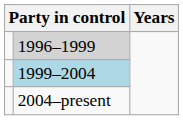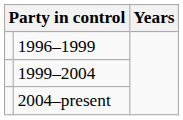(57, 45) lightgrey background -> (57, 45) no background
(57, 73) lightblue background -> (57, 73) no background
